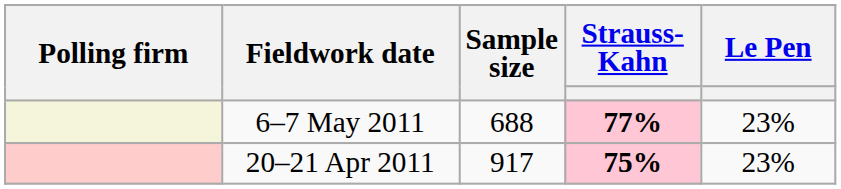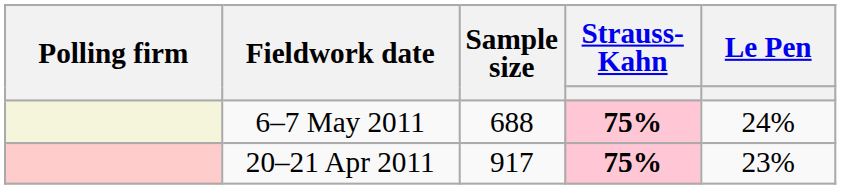(633, 121) 77% -> (633, 121) 75%
(768, 121) 23% -> (768, 121) 24%
